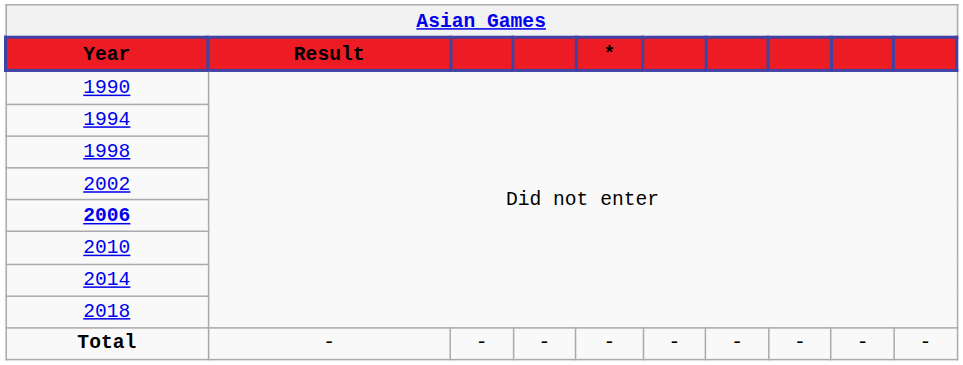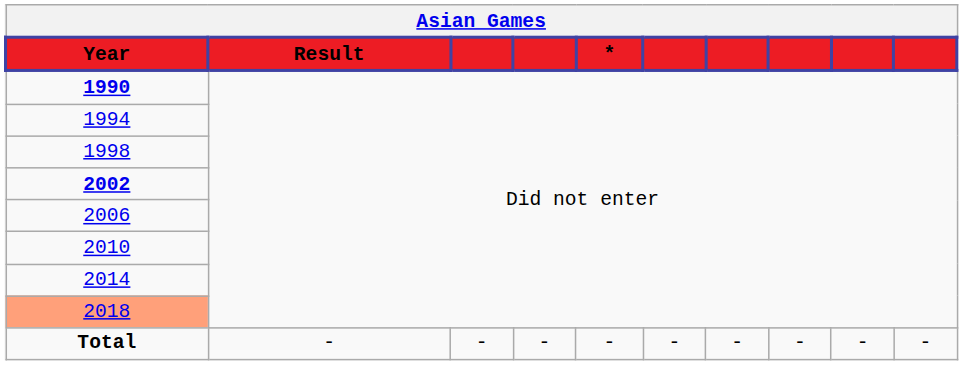(107, 88) normal -> (107, 88) bold
(107, 184) normal -> (107, 184) bold
(107, 216) bold -> (107, 216) normal
(107, 312) no background -> (107, 312) lightsalmon background
